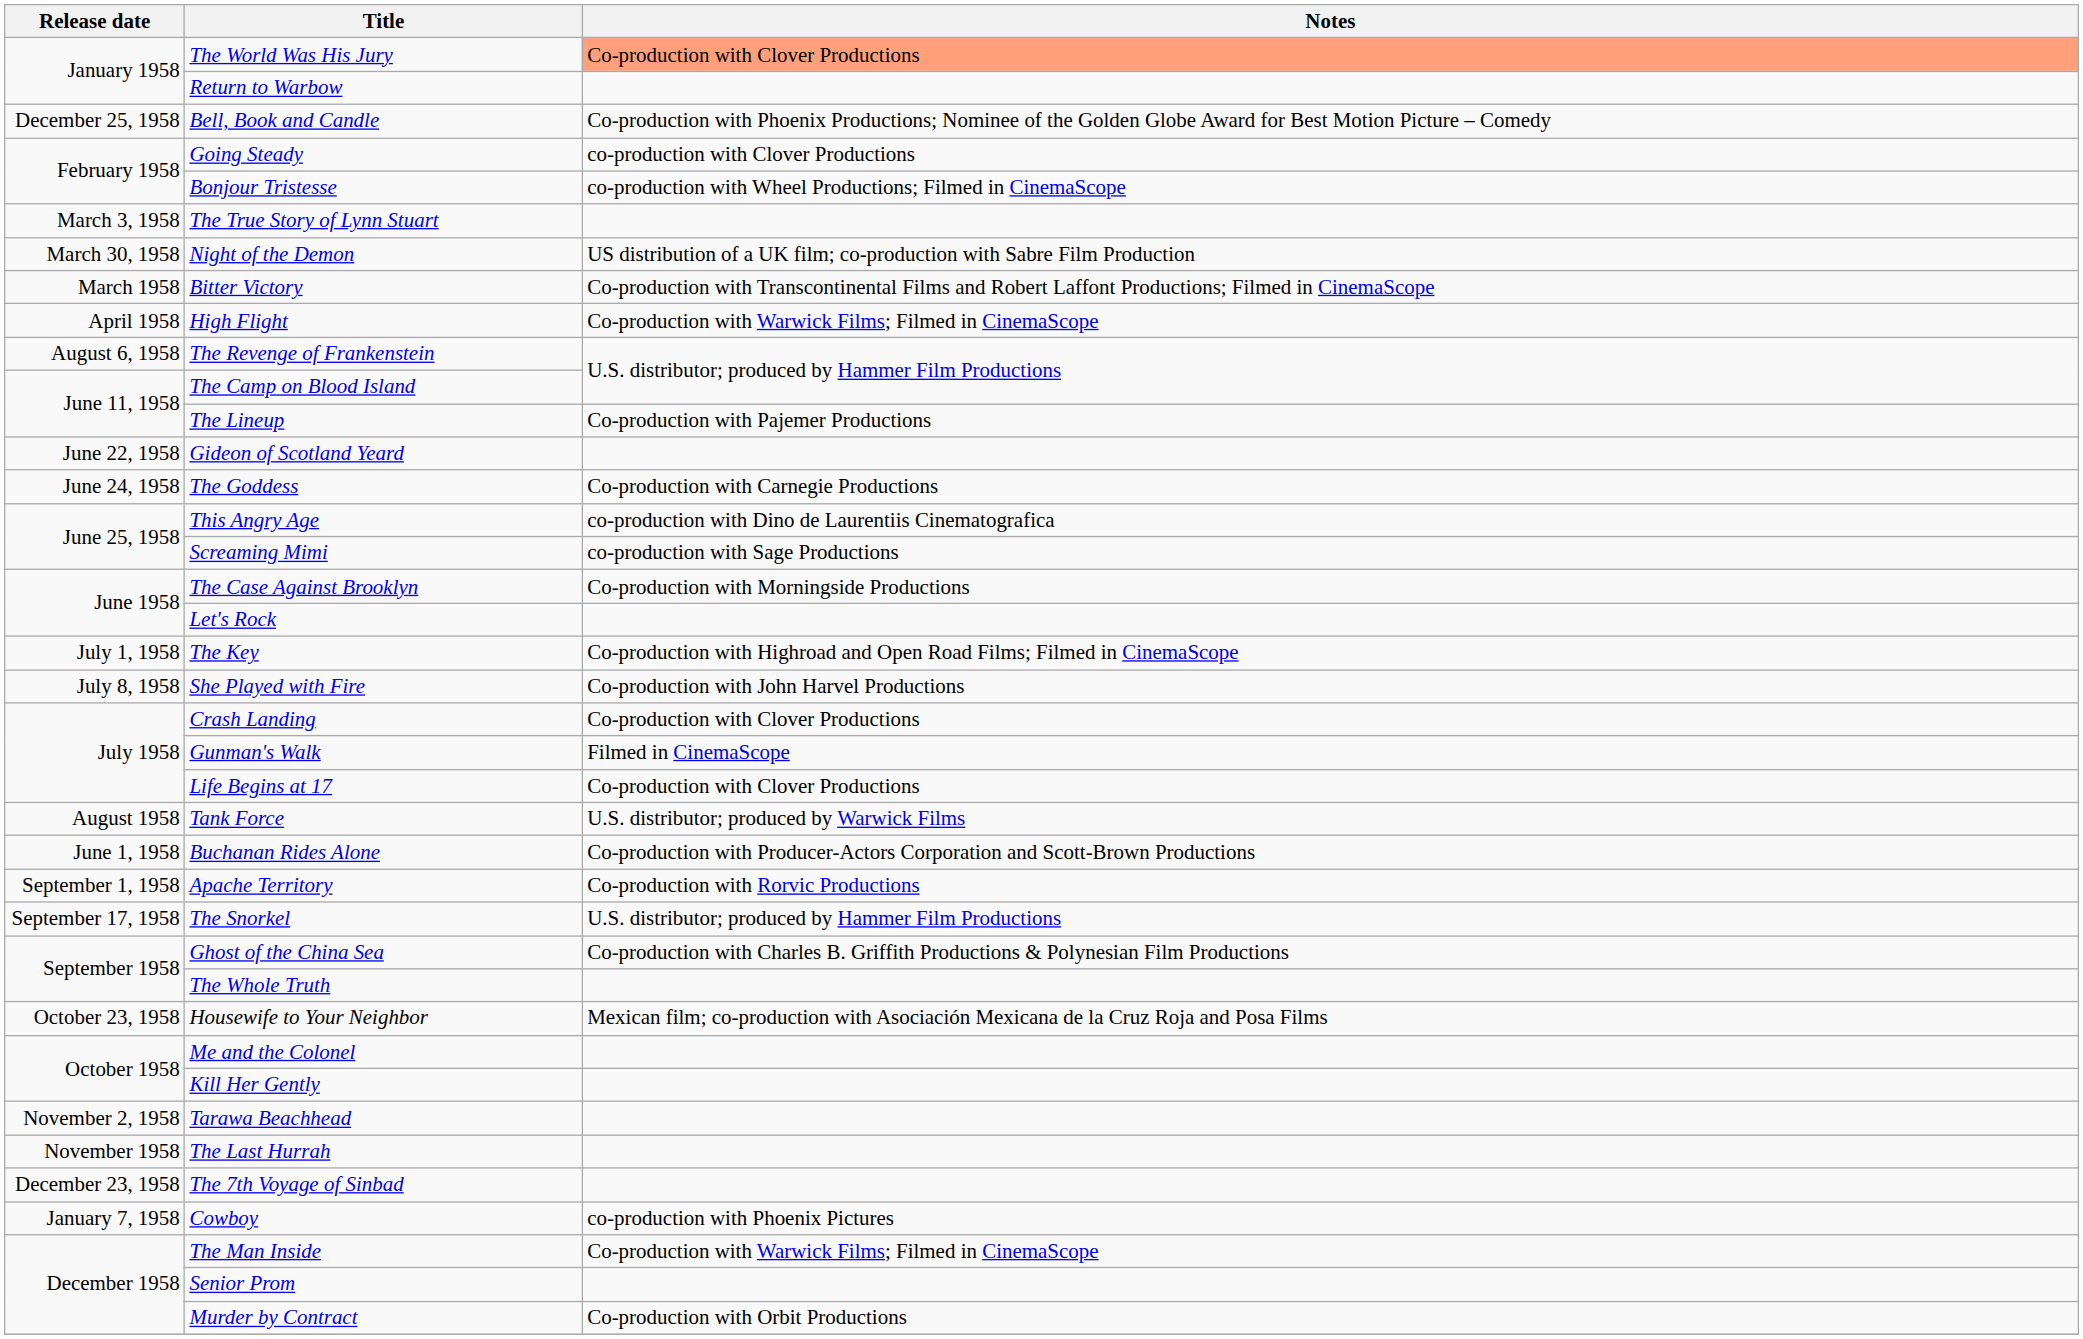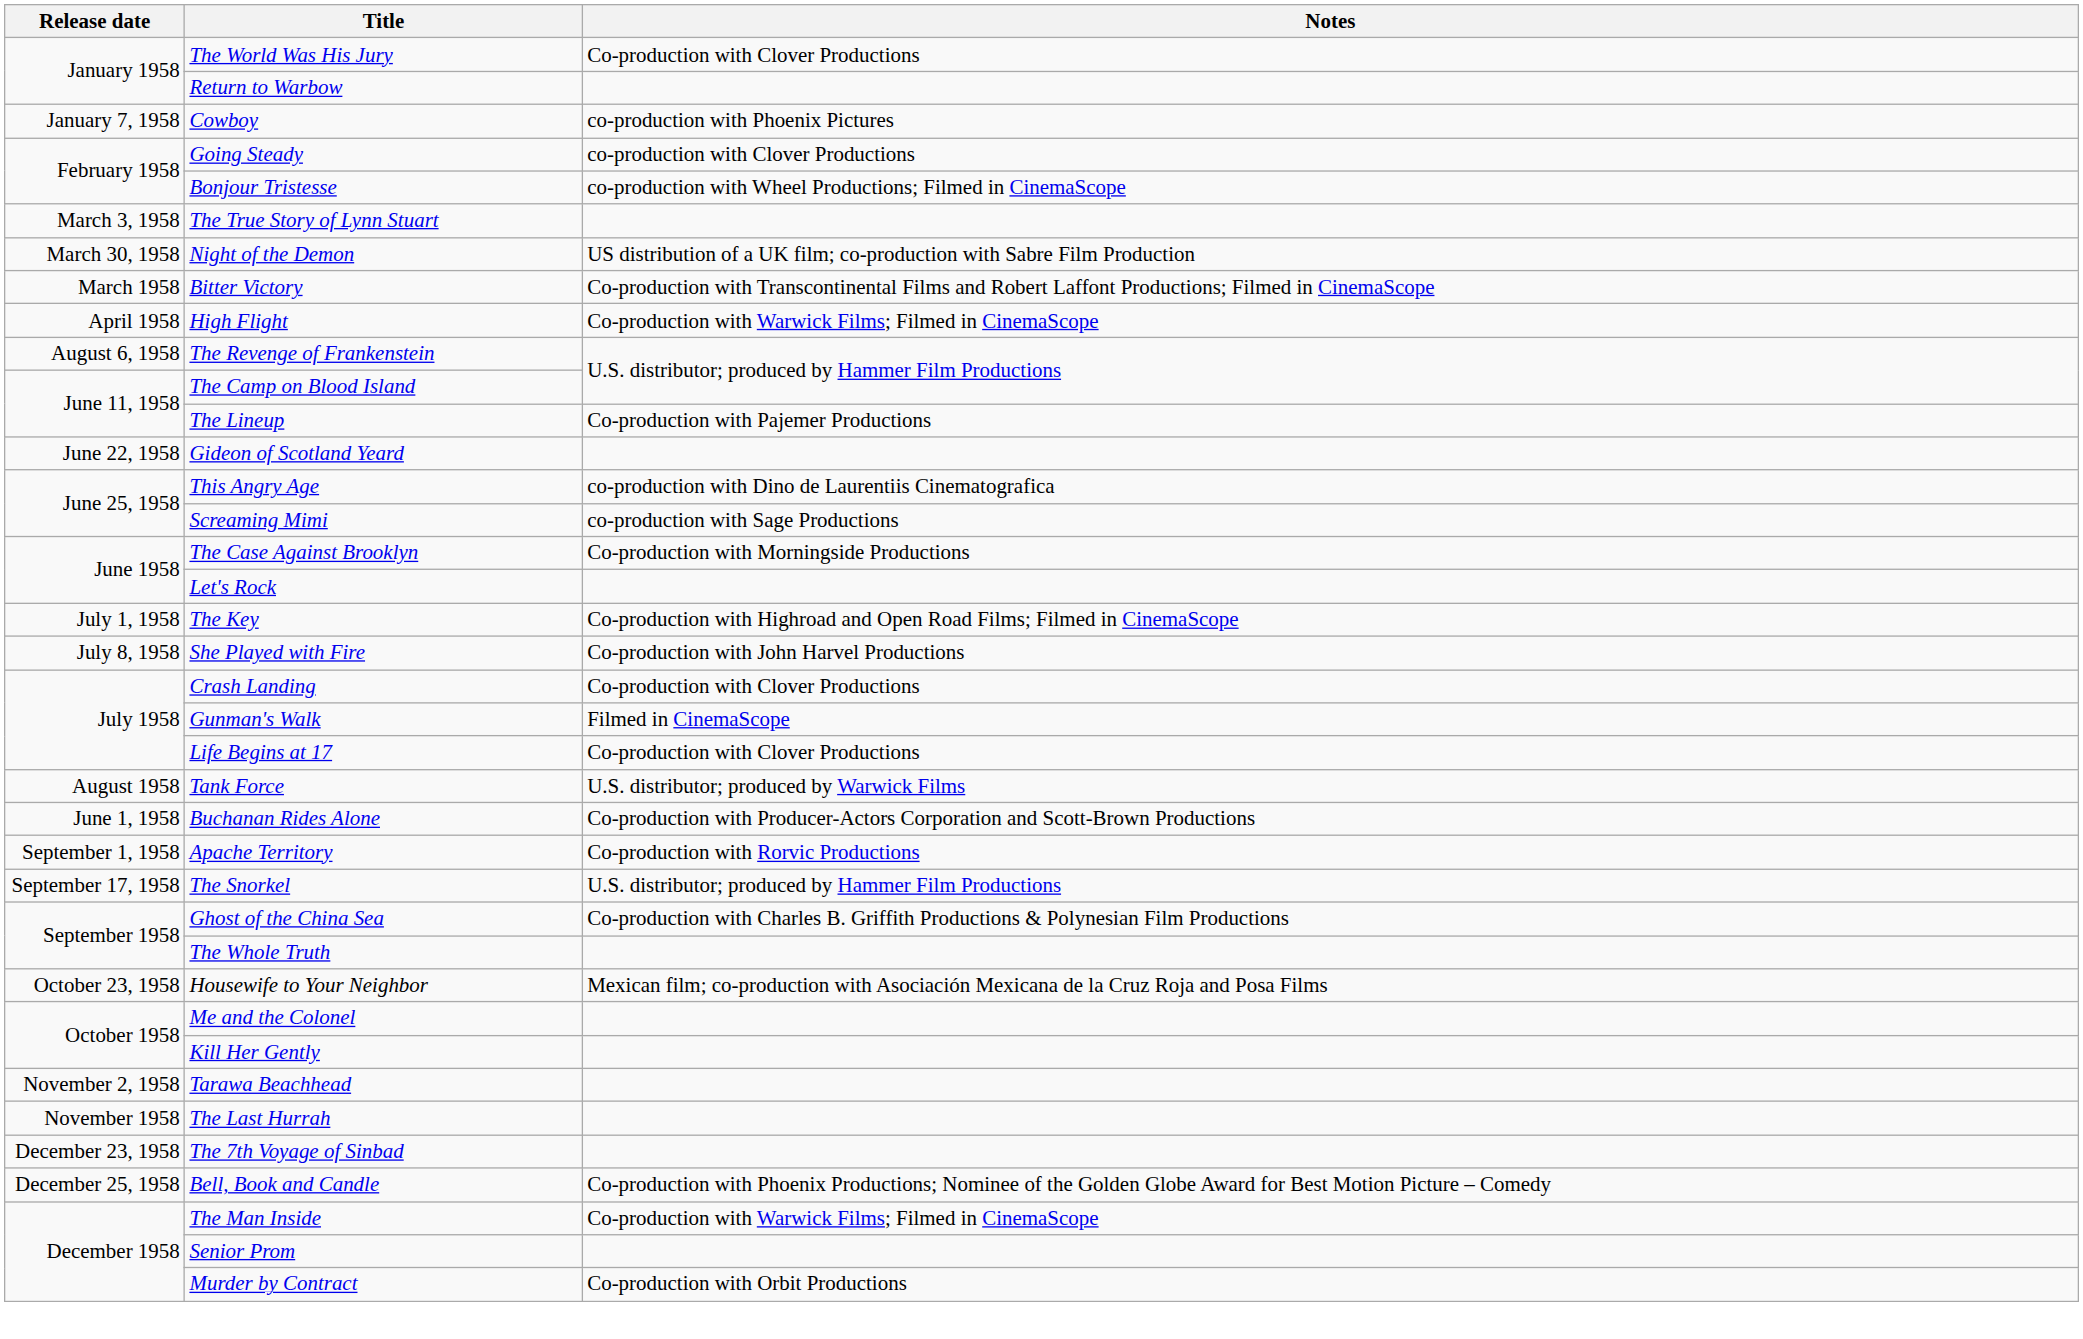(753, 54) lightsalmon background -> (753, 54) no background
rows swapped: (224, 1217) <-> (284, 120)
- row: (244, 486)
